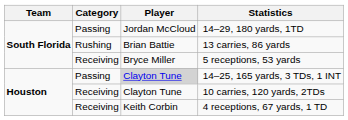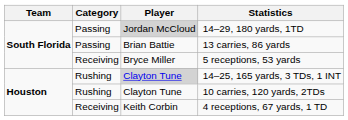(159, 29) no background -> (159, 29) lightgrey background
(93, 44) Rushing -> (93, 44) Passing
(93, 76) Passing -> (93, 76) Rushing
(97, 91) Receiving -> (93, 91) Rushing
